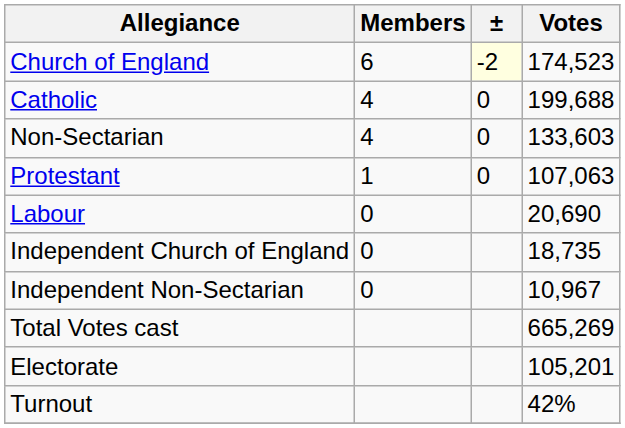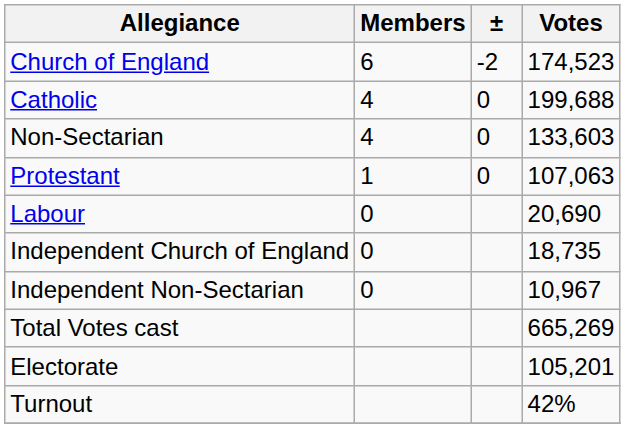(487, 61) lightyellow background -> (487, 61) no background
